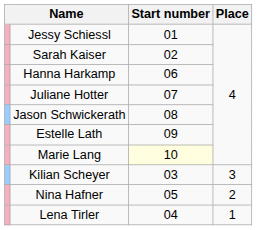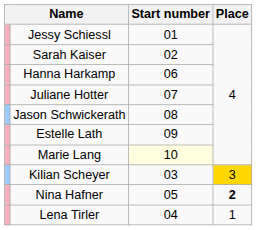(232, 174) no background -> (232, 174) gold background
(232, 194) normal -> (232, 194) bold
